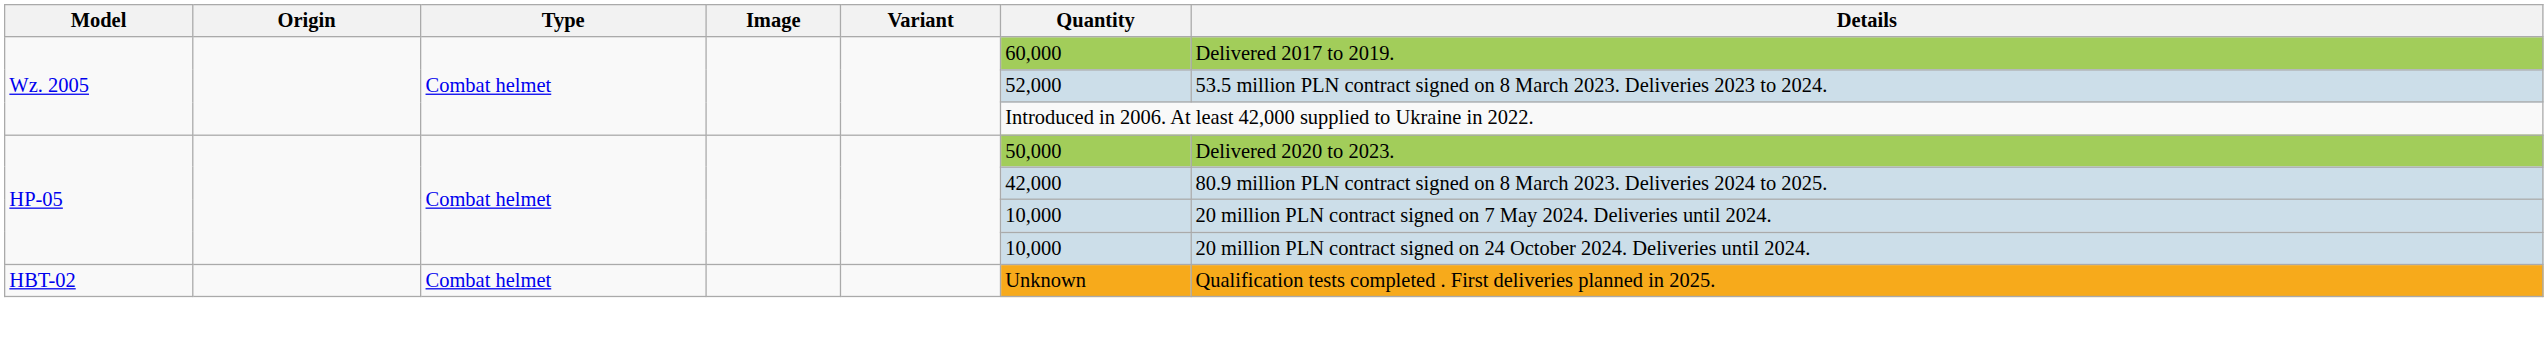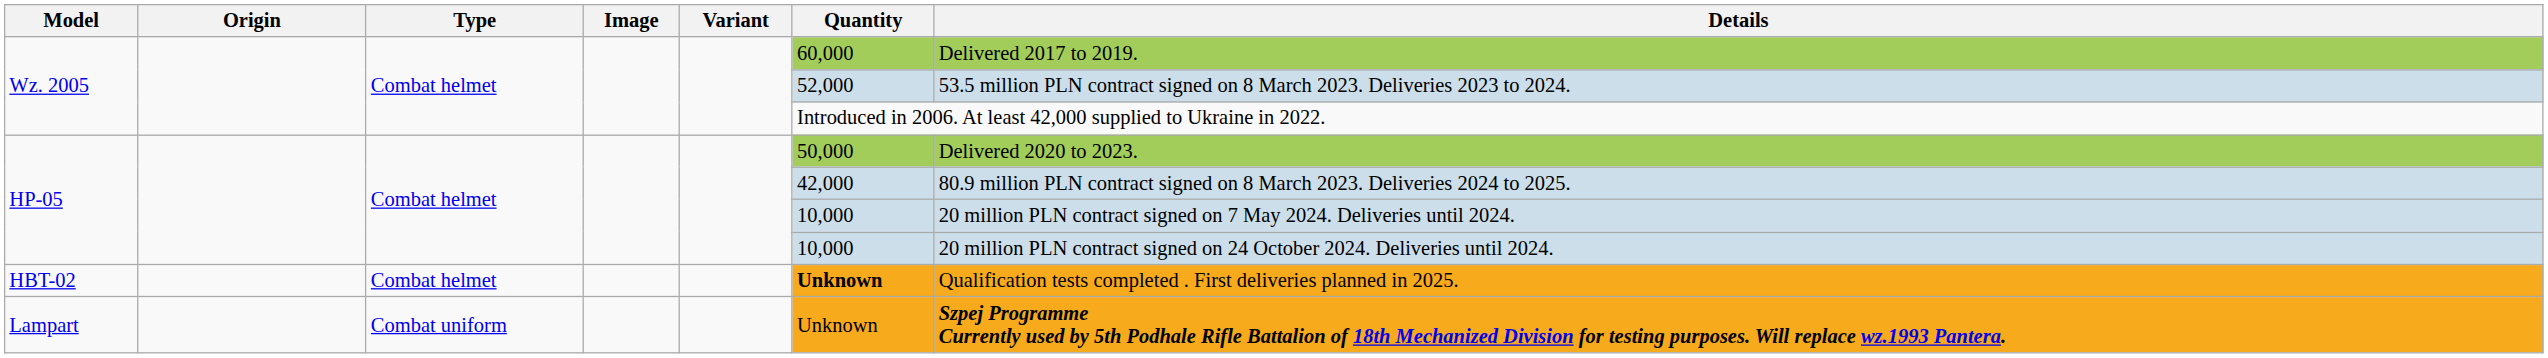(1046, 280) normal -> (840, 280) bold
+ row: (44, 324)
